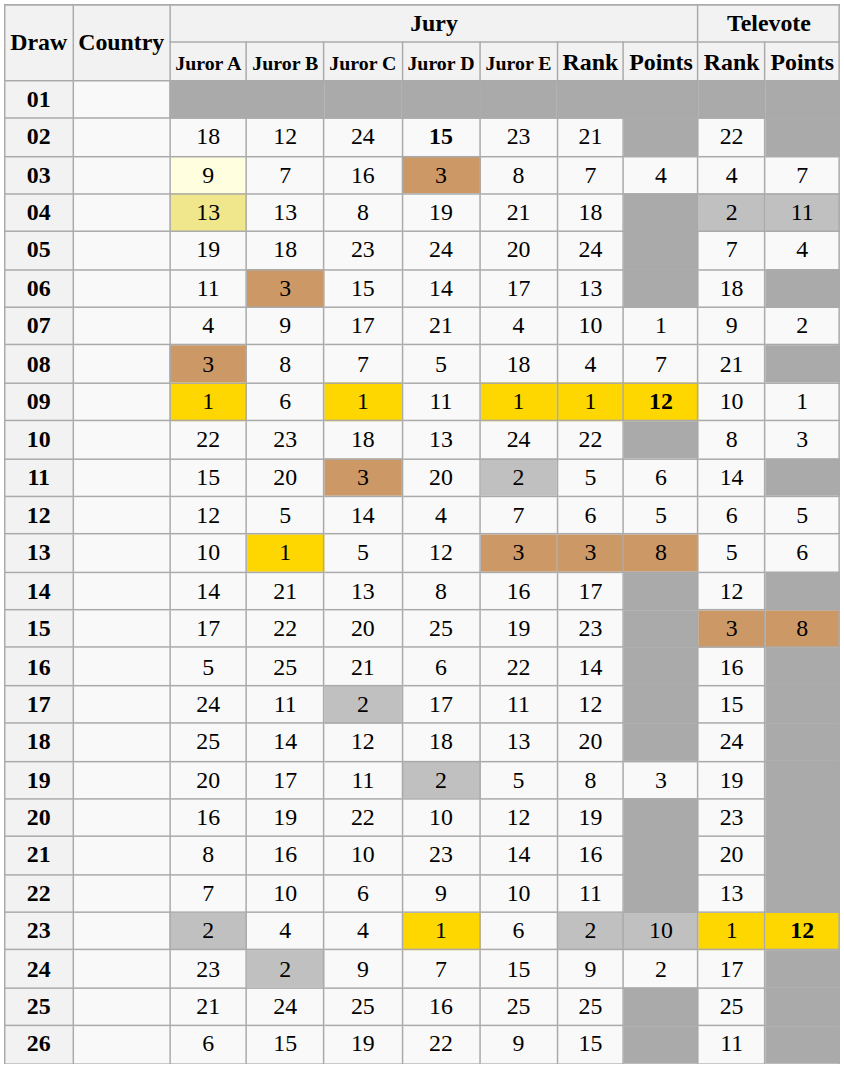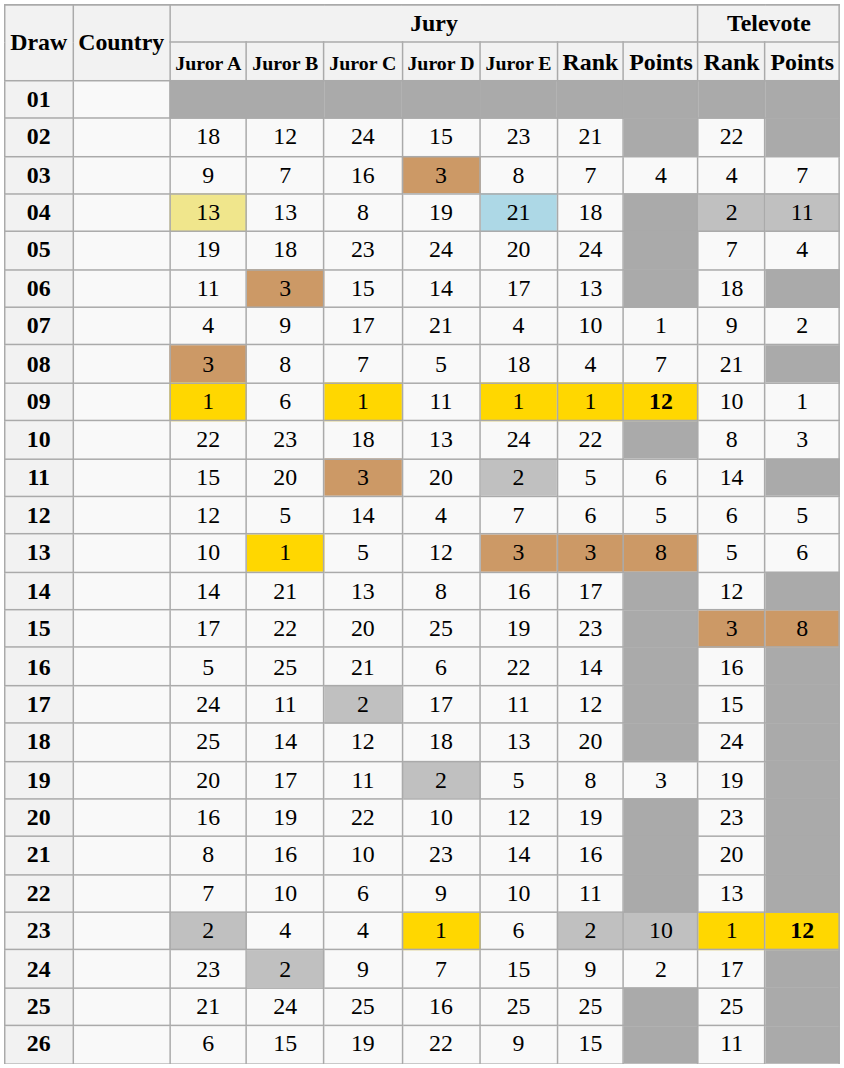(441, 136) bold -> (441, 136) normal
(208, 174) lightyellow background -> (208, 174) no background
(519, 212) no background -> (519, 212) lightblue background
